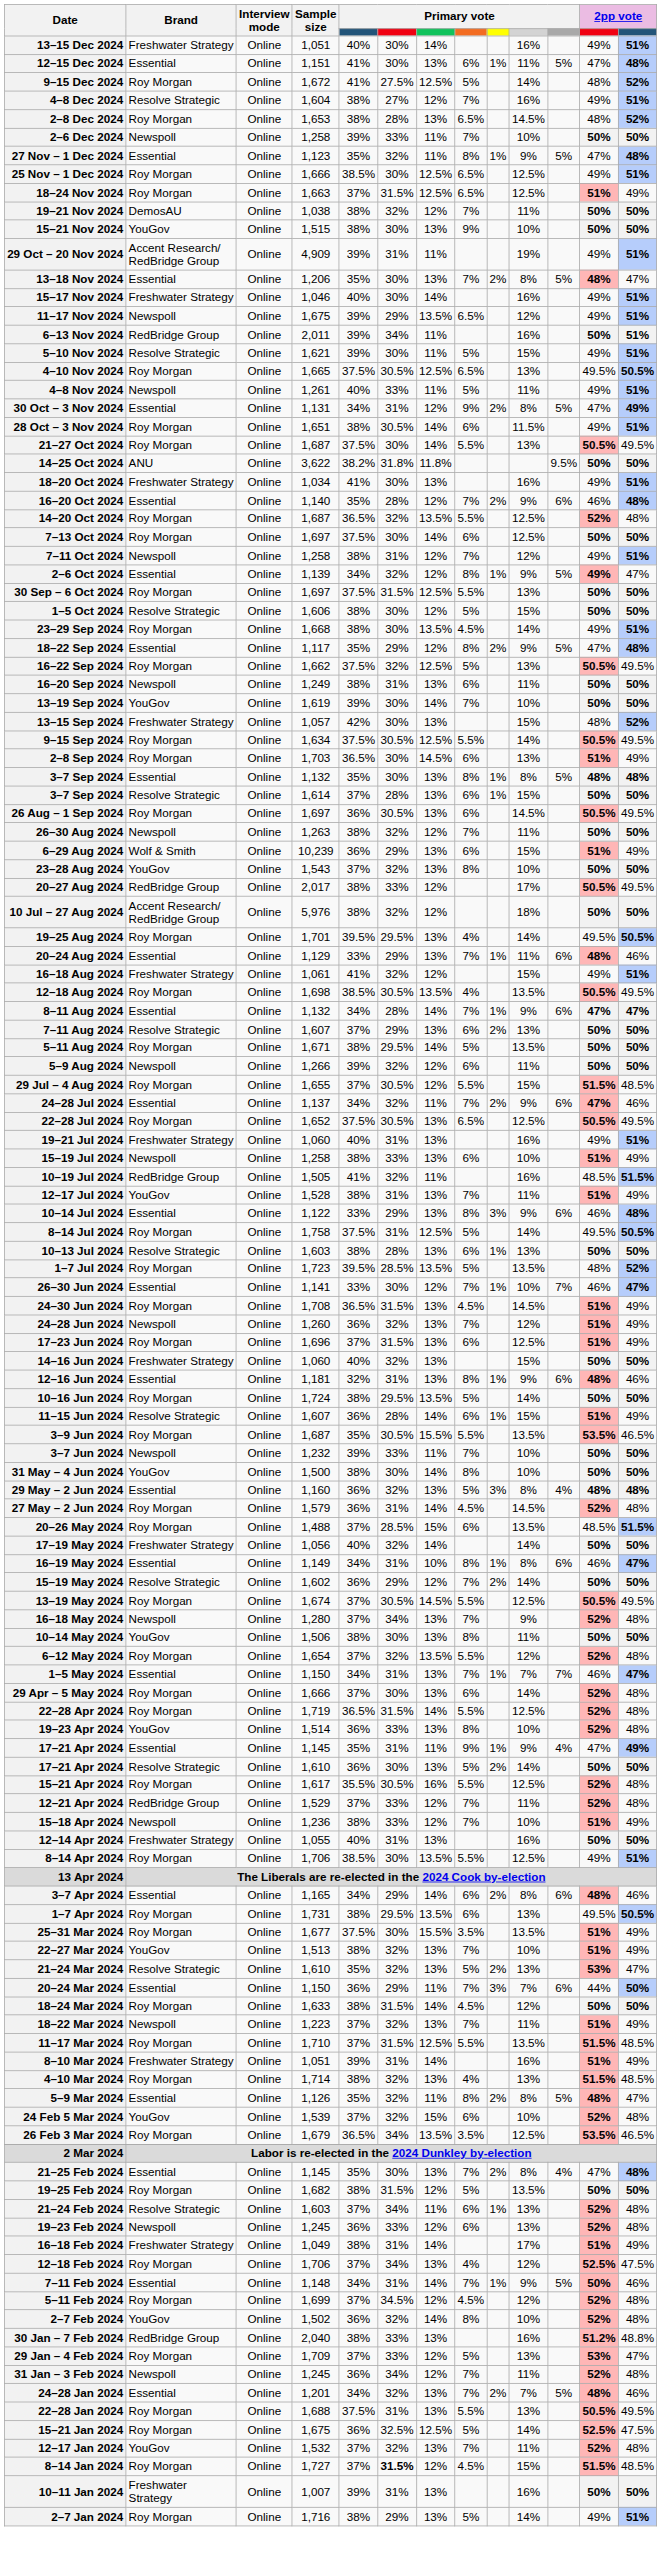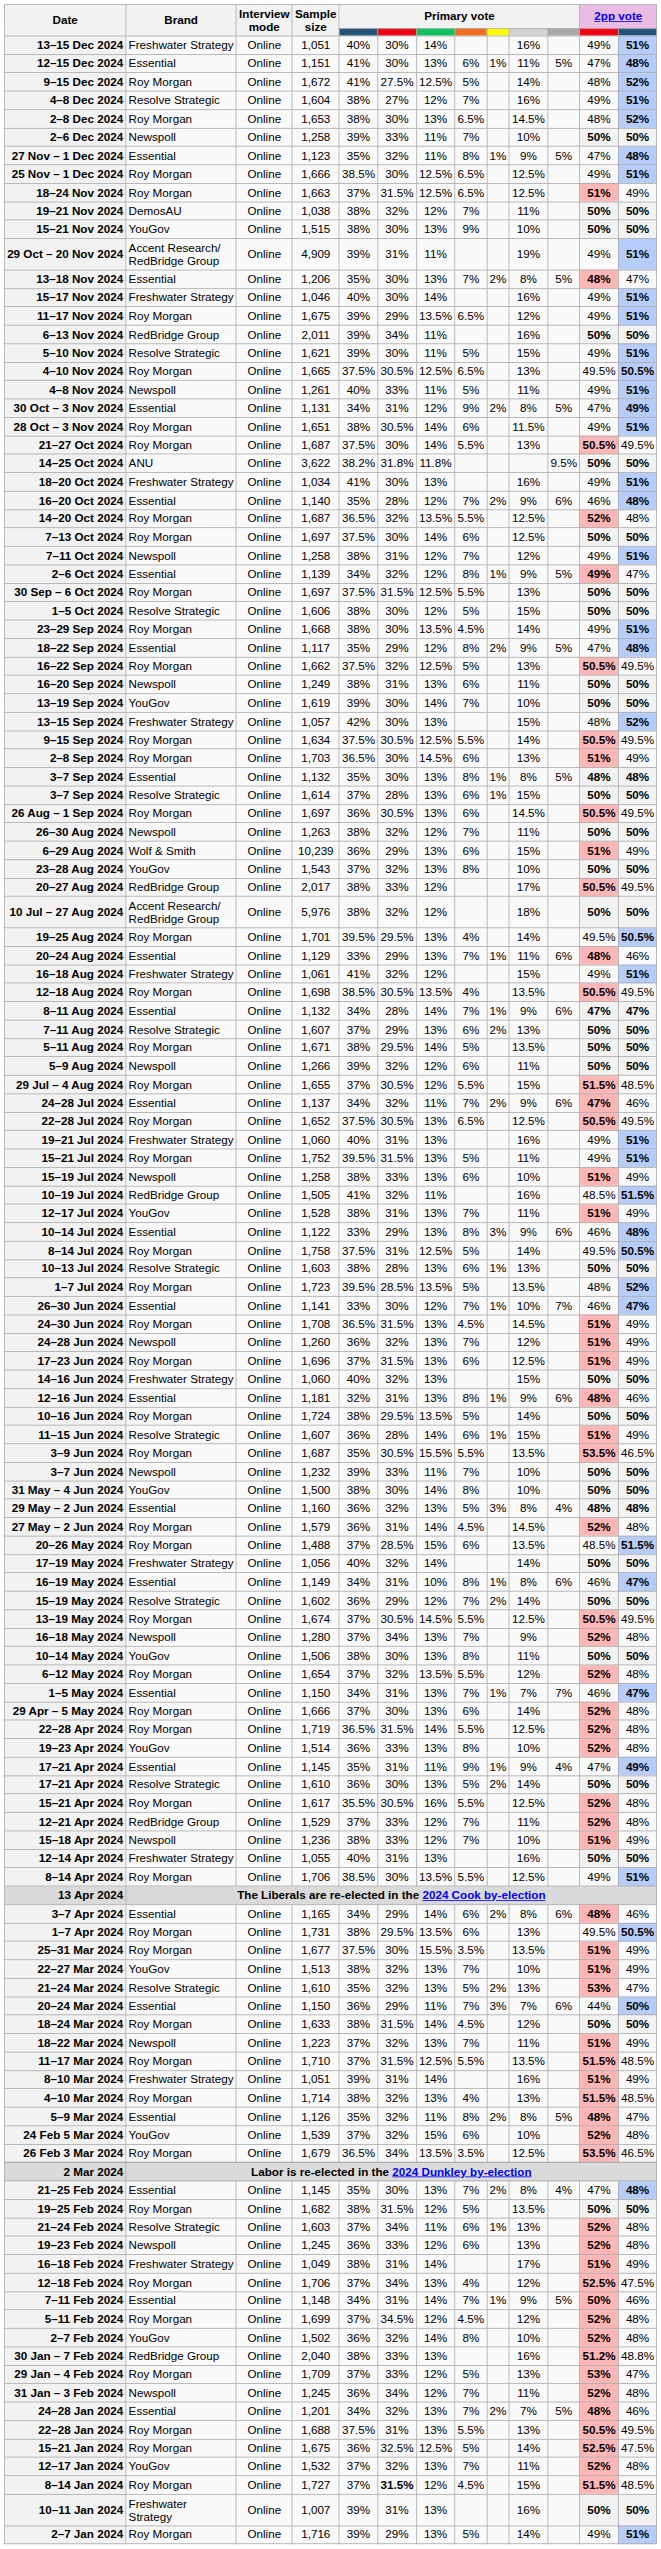(397, 119) 28% -> (397, 119) 30%
(152, 316) Newspoll -> (160, 316) Roy Morgan
(638, 335) 51% -> (638, 335) 50%
+ row: (82, 1159)
(359, 2517) 38% -> (359, 2535) 39%
